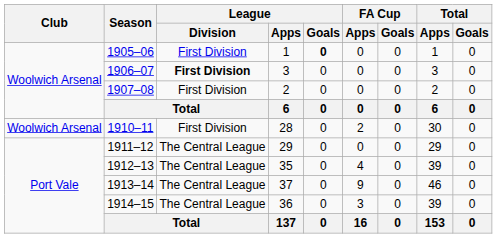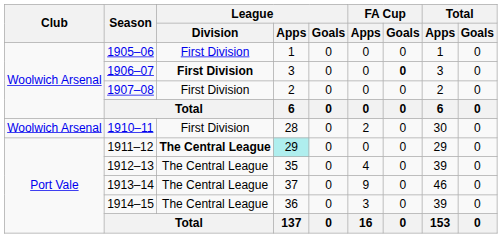(323, 52) bold -> (329, 52) normal
(398, 71) normal -> (403, 71) bold
(212, 147) normal -> (215, 147) bold
(286, 147) no background -> (291, 147) paleturquoise background
